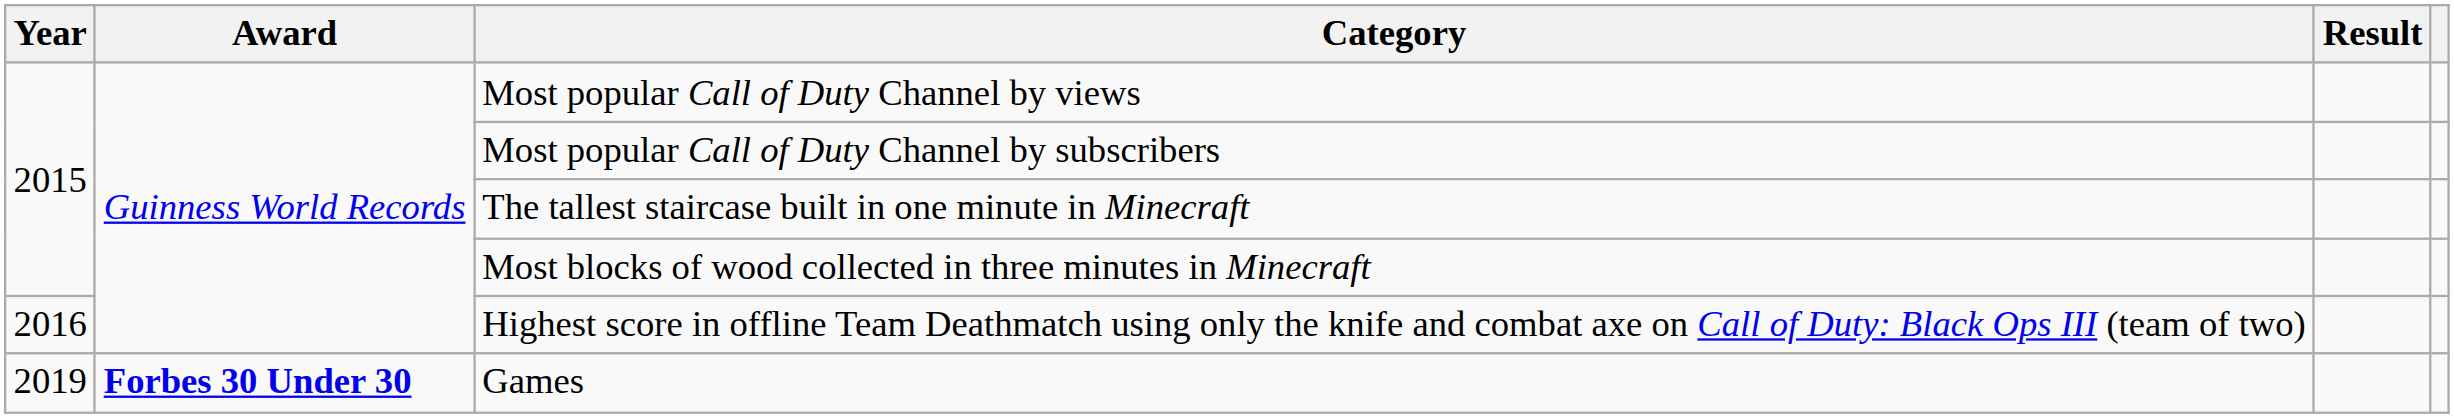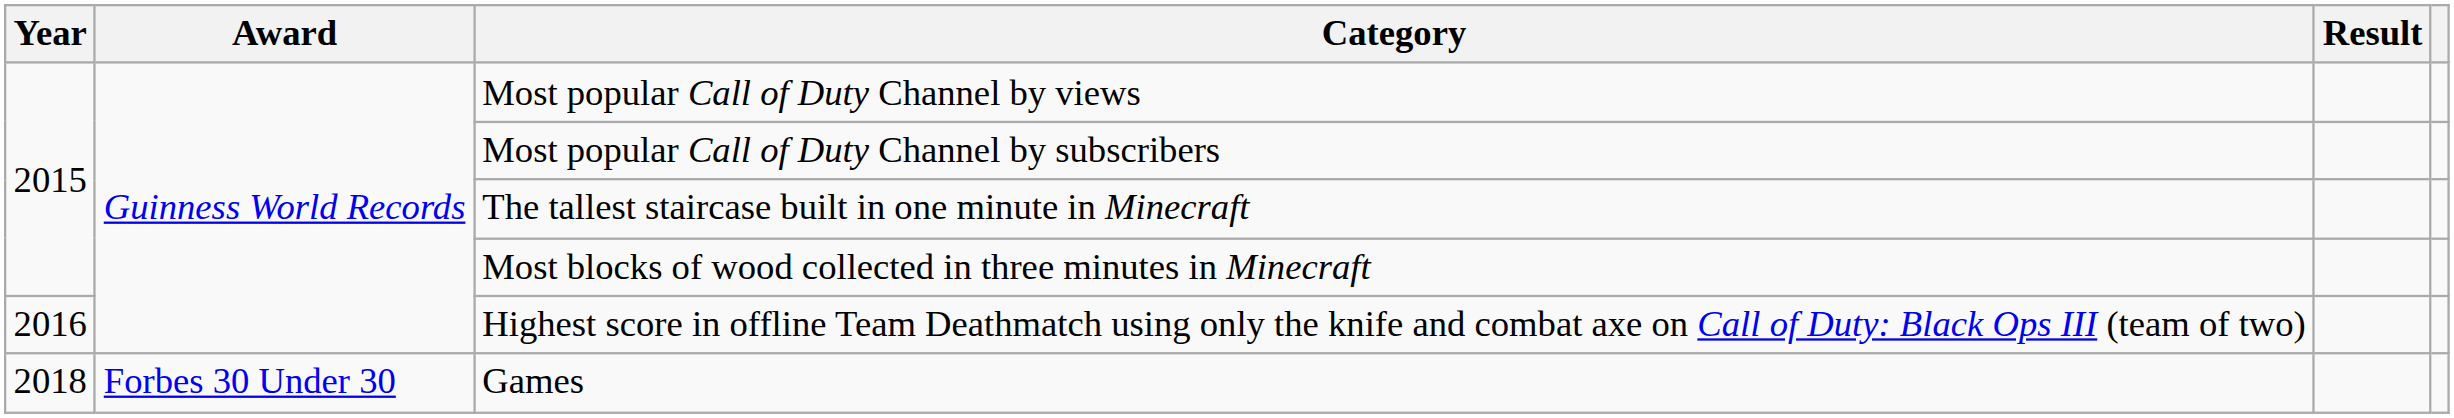(50, 382) 2019 -> (50, 382) 2018
(258, 382) bold -> (250, 382) normal
